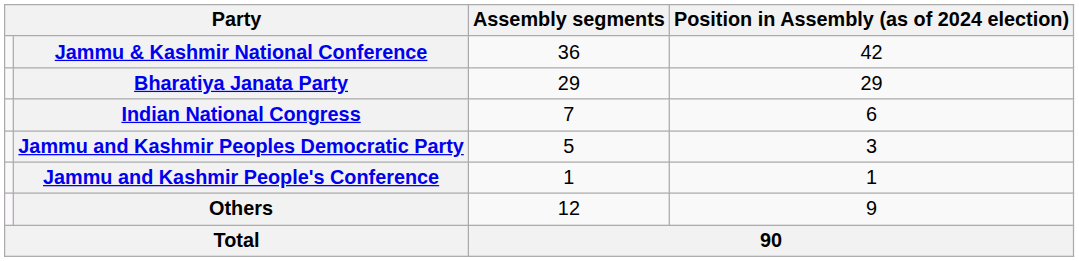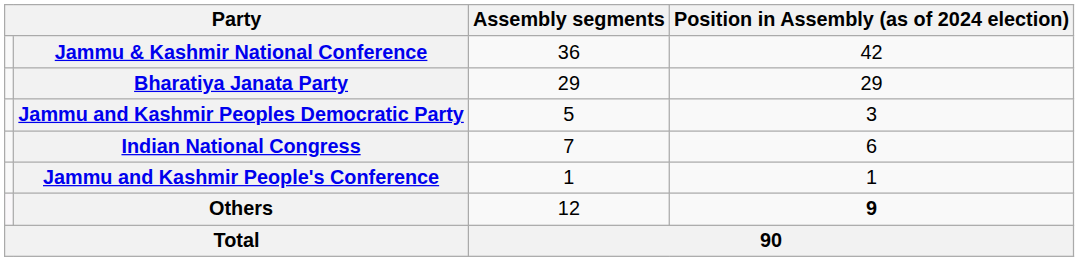rows swapped: (241, 114) <-> (241, 146)
(871, 209) normal -> (871, 209) bold
